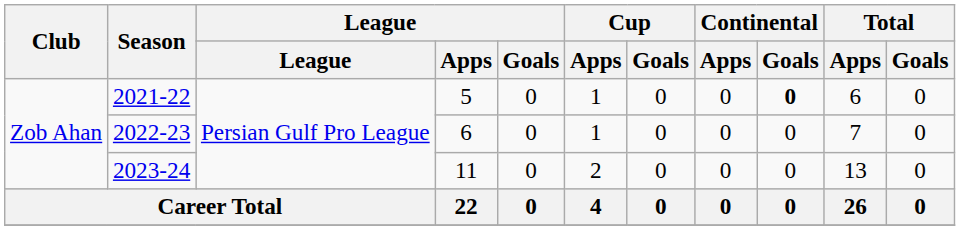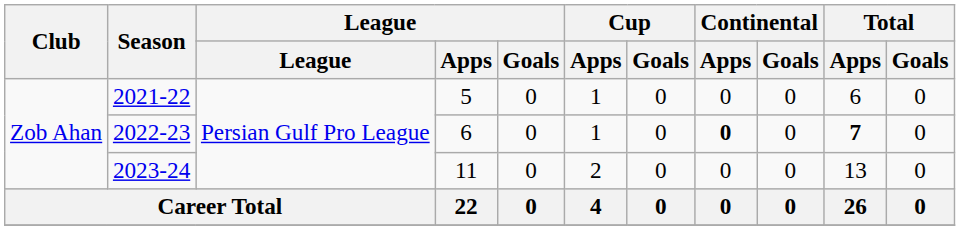(790, 96) bold -> (790, 96) normal
(726, 133) normal -> (726, 133) bold
(855, 133) normal -> (855, 133) bold
